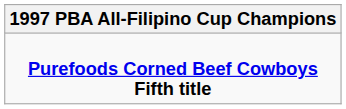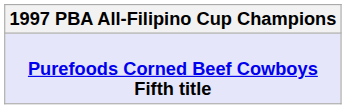(173, 78) no background -> (173, 78) lavender background
